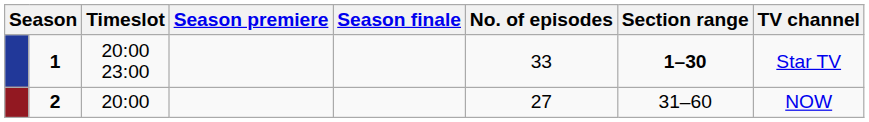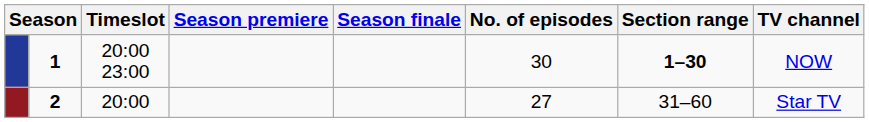(541, 60) 33 -> (541, 60) 30
(809, 60) Star TV -> (809, 60) NOW
(809, 102) NOW -> (809, 102) Star TV
